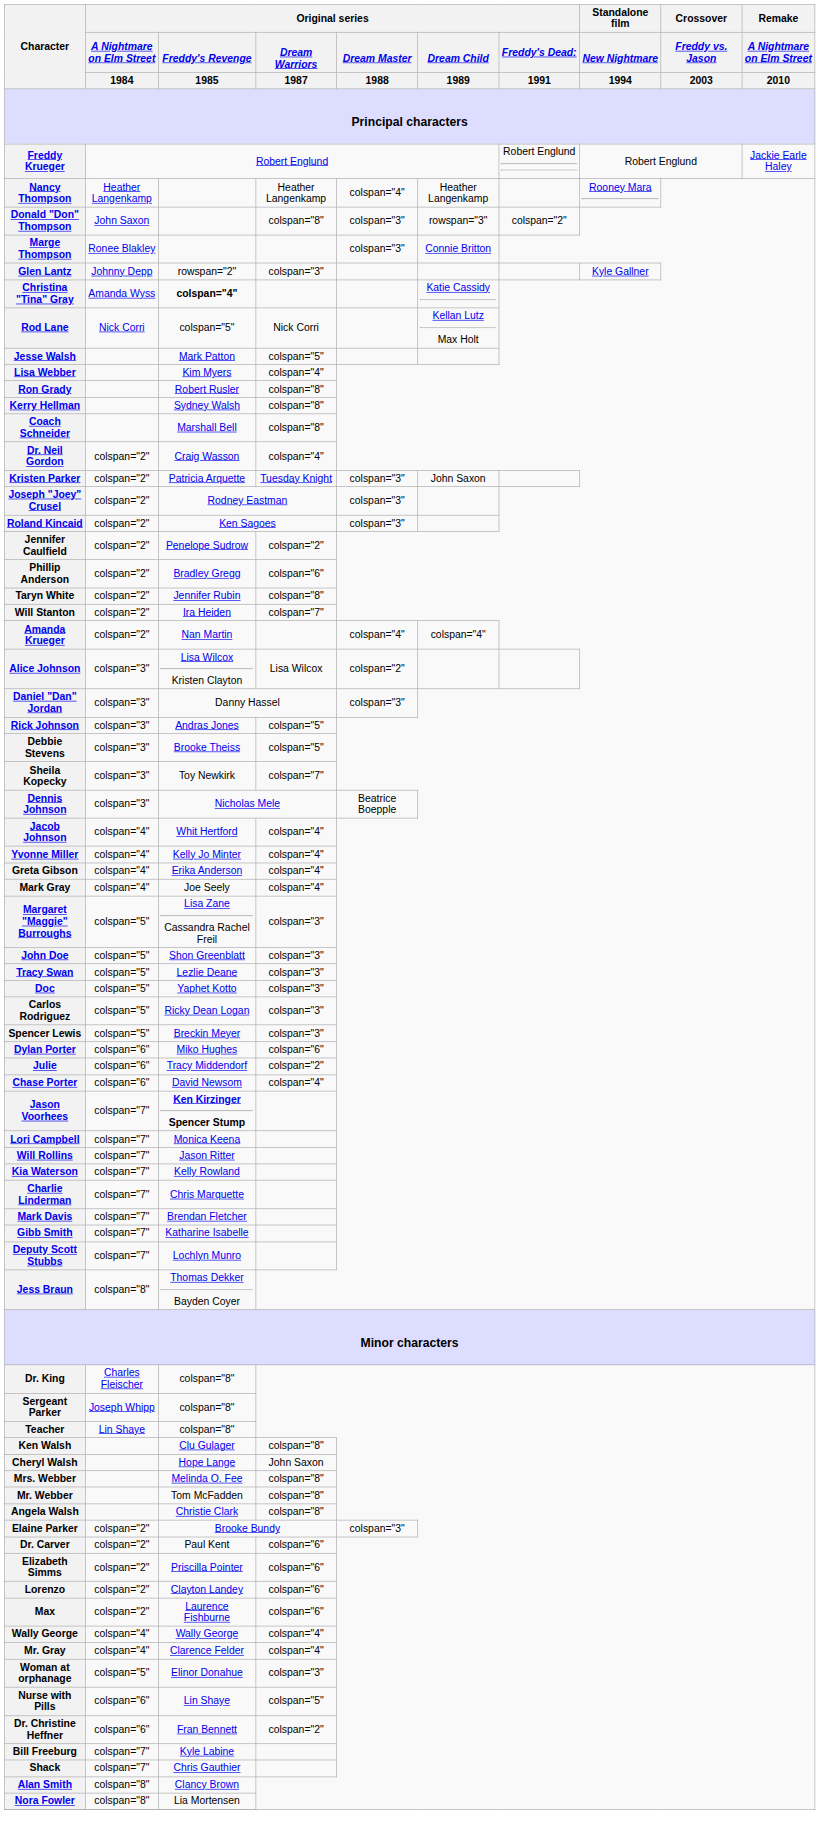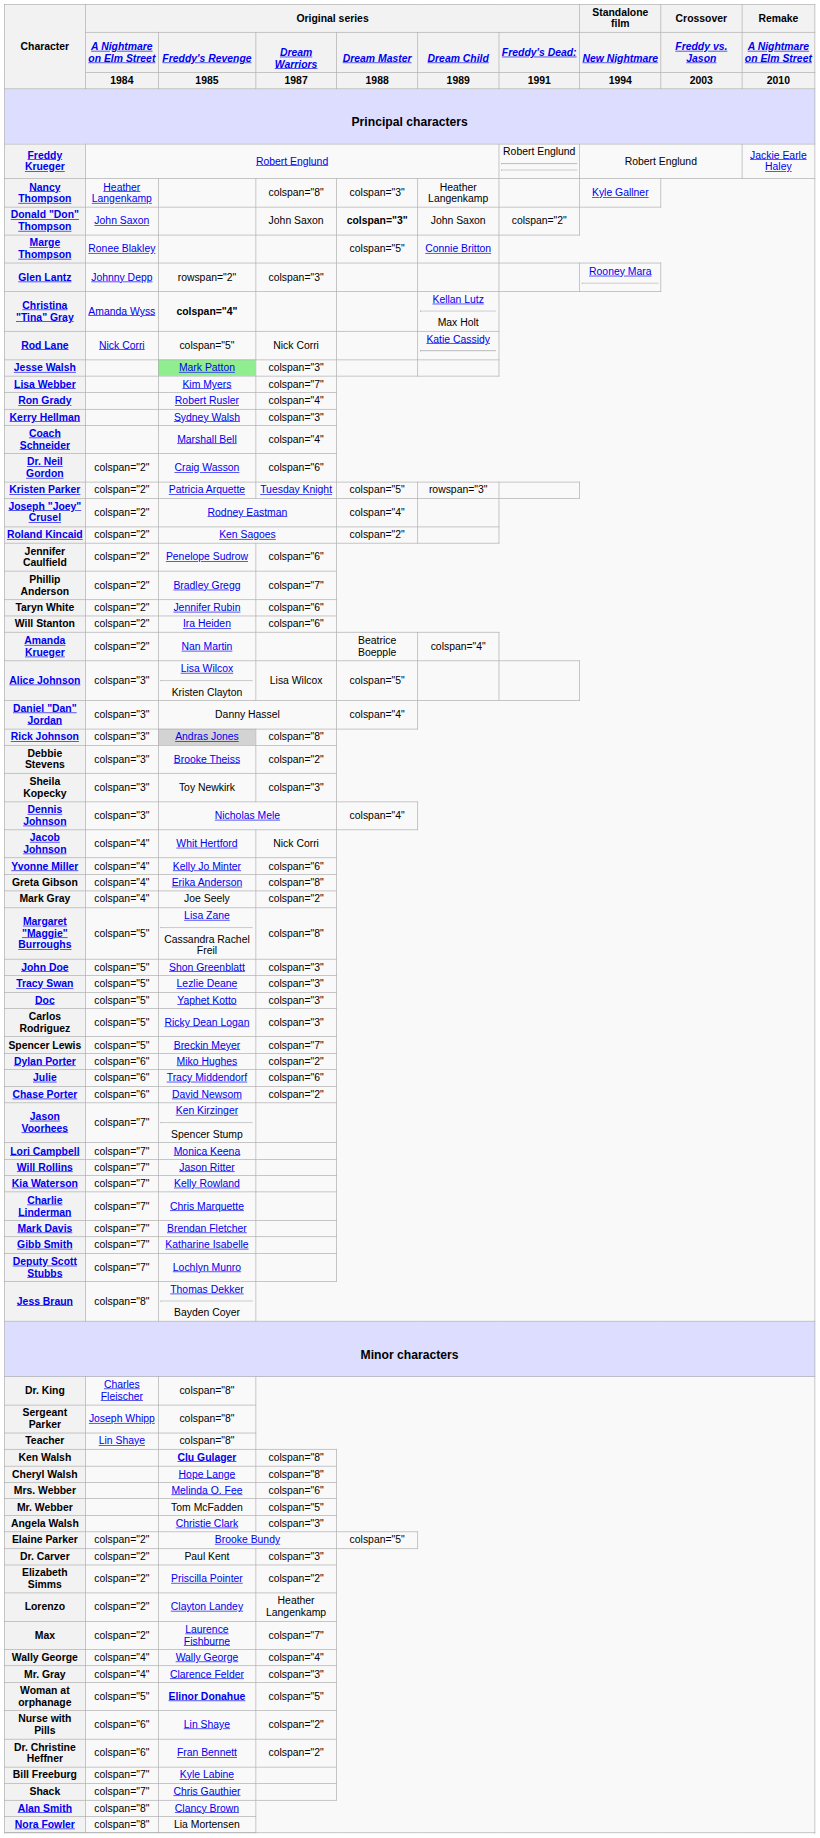(296, 192) Heather Langenkamp -> (296, 192) colspan="8"
(377, 192) colspan="4" -> (377, 192) colspan="3"
(620, 190) Rooney Mara -> (620, 192) Kyle Gallner
(296, 221) colspan="8" -> (296, 221) John Saxon
(377, 221) normal -> (377, 221) bold
(458, 221) rowspan="3" -> (458, 221) John Saxon
(377, 249) colspan="3" -> (377, 249) colspan="5"
(620, 271) Kyle Gallner -> (620, 275) Rooney Mara
(458, 291) Katie Cassidy -> (458, 311) Kellan Lutz Max Holt
(458, 328) Kellan Lutz Max Holt -> (458, 343) Katie Cassidy
(207, 356) no background -> (207, 368) lightgreen background
(296, 356) colspan="5" -> (296, 368) colspan="3"
(296, 372) colspan="4" -> (296, 384) colspan="7"
(296, 389) colspan="8" -> (296, 400) colspan="4"
(296, 405) colspan="8" -> (296, 417) colspan="3"
(296, 428) colspan="8" -> (296, 439) colspan="4"
(296, 456) colspan="4" -> (296, 468) colspan="6"
(377, 478) colspan="3" -> (377, 490) colspan="5"
(458, 478) John Saxon -> (458, 490) rowspan="3"
(377, 501) colspan="3" -> (377, 512) colspan="4"
(377, 523) colspan="3" -> (377, 535) colspan="2"
(296, 545) colspan="2" -> (296, 557) colspan="6"
(296, 573) colspan="6" -> (296, 585) colspan="7"
(296, 596) colspan="8" -> (296, 607) colspan="6"
(296, 612) colspan="7" -> (296, 624) colspan="6"
(377, 635) colspan="4" -> (377, 646) Beatrice Boepple
(377, 669) colspan="2" -> (377, 680) colspan="5"
(377, 703) colspan="3" -> (377, 714) colspan="4"
(207, 725) no background -> (207, 737) lightgrey background
(296, 725) colspan="5" -> (296, 737) colspan="8"
(296, 747) colspan="5" -> (296, 759) colspan="2"
(296, 776) colspan="7" -> (296, 787) colspan="3"
(377, 804) Beatrice Boepple -> (377, 815) colspan="4"
(296, 832) colspan="4" -> (296, 844) Nick Corri
(296, 854) colspan="4" -> (296, 866) colspan="6"
(296, 871) colspan="4" -> (296, 882) colspan="8"
(296, 887) colspan="4" -> (296, 899) colspan="2"
(296, 921) colspan="3" -> (296, 933) colspan="8"
(296, 1033) colspan="3" -> (296, 1045) colspan="7"
(296, 1050) colspan="6" -> (296, 1061) colspan="2"
(296, 1066) colspan="2" -> (296, 1078) colspan="6"
(296, 1083) colspan="4" -> (296, 1094) colspan="2"
(207, 1111) bold -> (207, 1122) normal
(207, 1446) normal -> (207, 1457) bold
(296, 1462) John Saxon -> (296, 1474) colspan="8"
(296, 1479) colspan="8" -> (296, 1490) colspan="6"
(296, 1495) colspan="8" -> (296, 1507) colspan="5"
(296, 1512) colspan="8" -> (296, 1523) colspan="3"
(377, 1528) colspan="3" -> (377, 1540) colspan="5"
(296, 1545) colspan="6" -> (296, 1556) colspan="3"
(296, 1567) colspan="6" -> (296, 1579) colspan="2"
(296, 1589) colspan="6" -> (296, 1607) Heather Langenkamp
(296, 1612) colspan="6" -> (296, 1635) colspan="7"
(296, 1650) colspan="4" -> (296, 1674) colspan="3"
(207, 1673) normal -> (207, 1696) bold
(296, 1673) colspan="3" -> (296, 1696) colspan="5"
(296, 1701) colspan="5" -> (296, 1724) colspan="2"
